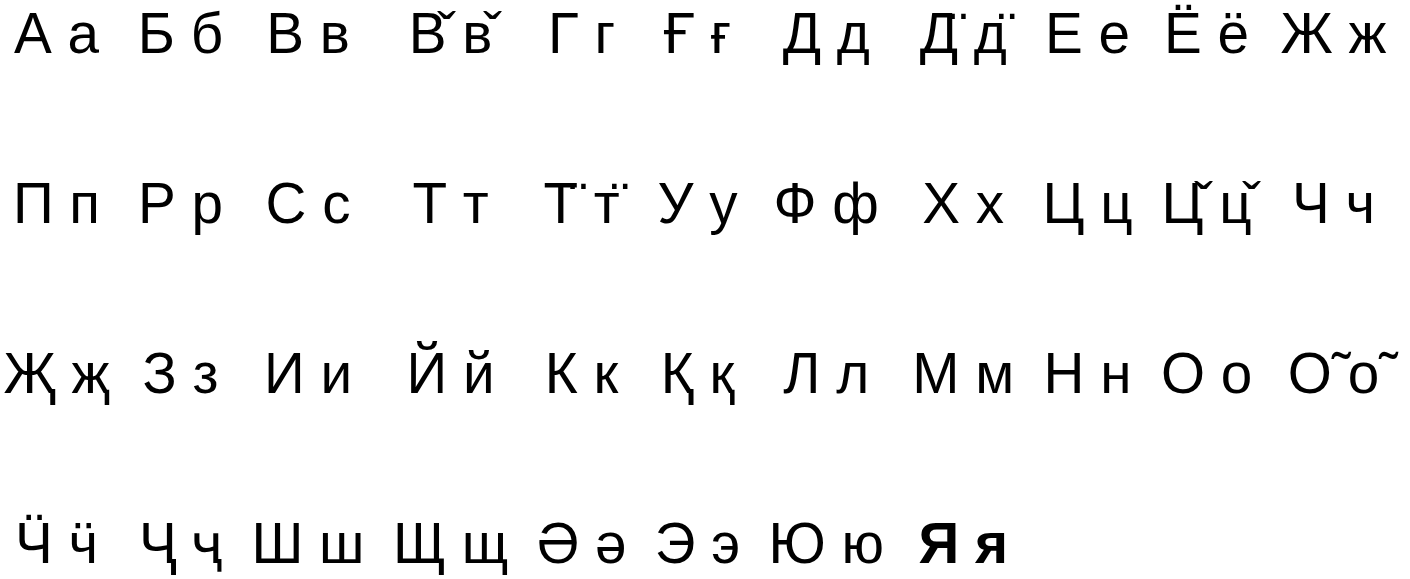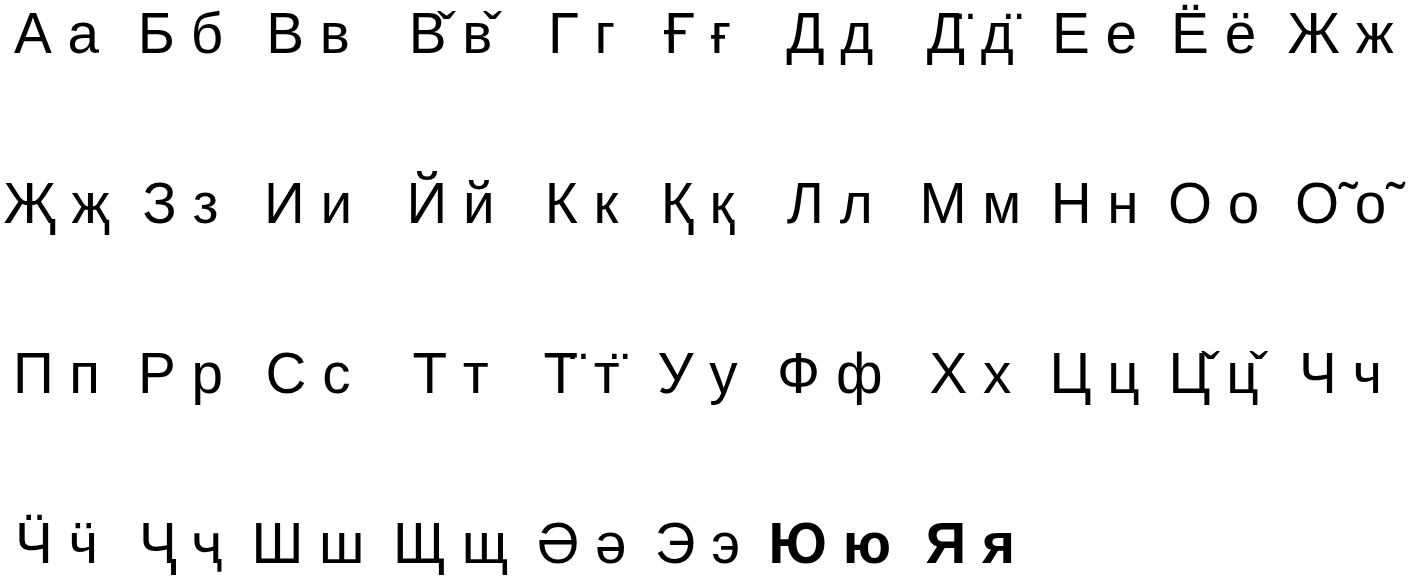rows swapped: (56, 373) <-> (56, 203)
(826, 543) normal -> (830, 543) bold
